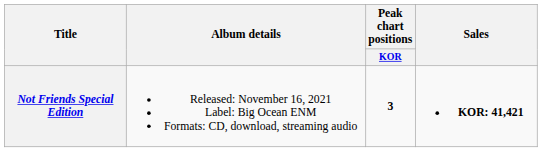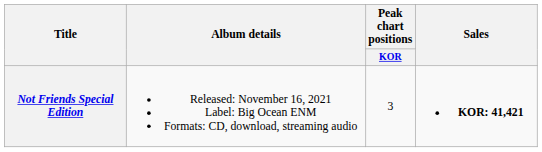(390, 106) bold -> (390, 106) normal
